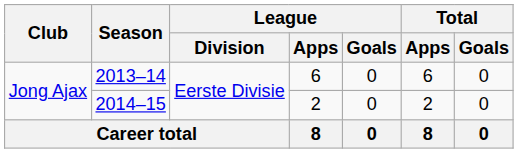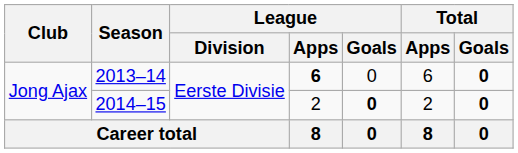(316, 76) normal -> (316, 76) bold
(484, 76) normal -> (484, 76) bold
(372, 104) normal -> (372, 104) bold
(484, 104) normal -> (484, 104) bold
